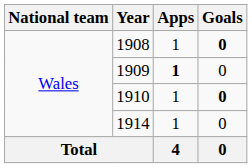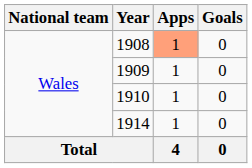(176, 44) no background -> (176, 44) lightsalmon background
(222, 44) bold -> (222, 44) normal
(176, 70) bold -> (176, 70) normal
(222, 96) bold -> (222, 96) normal
